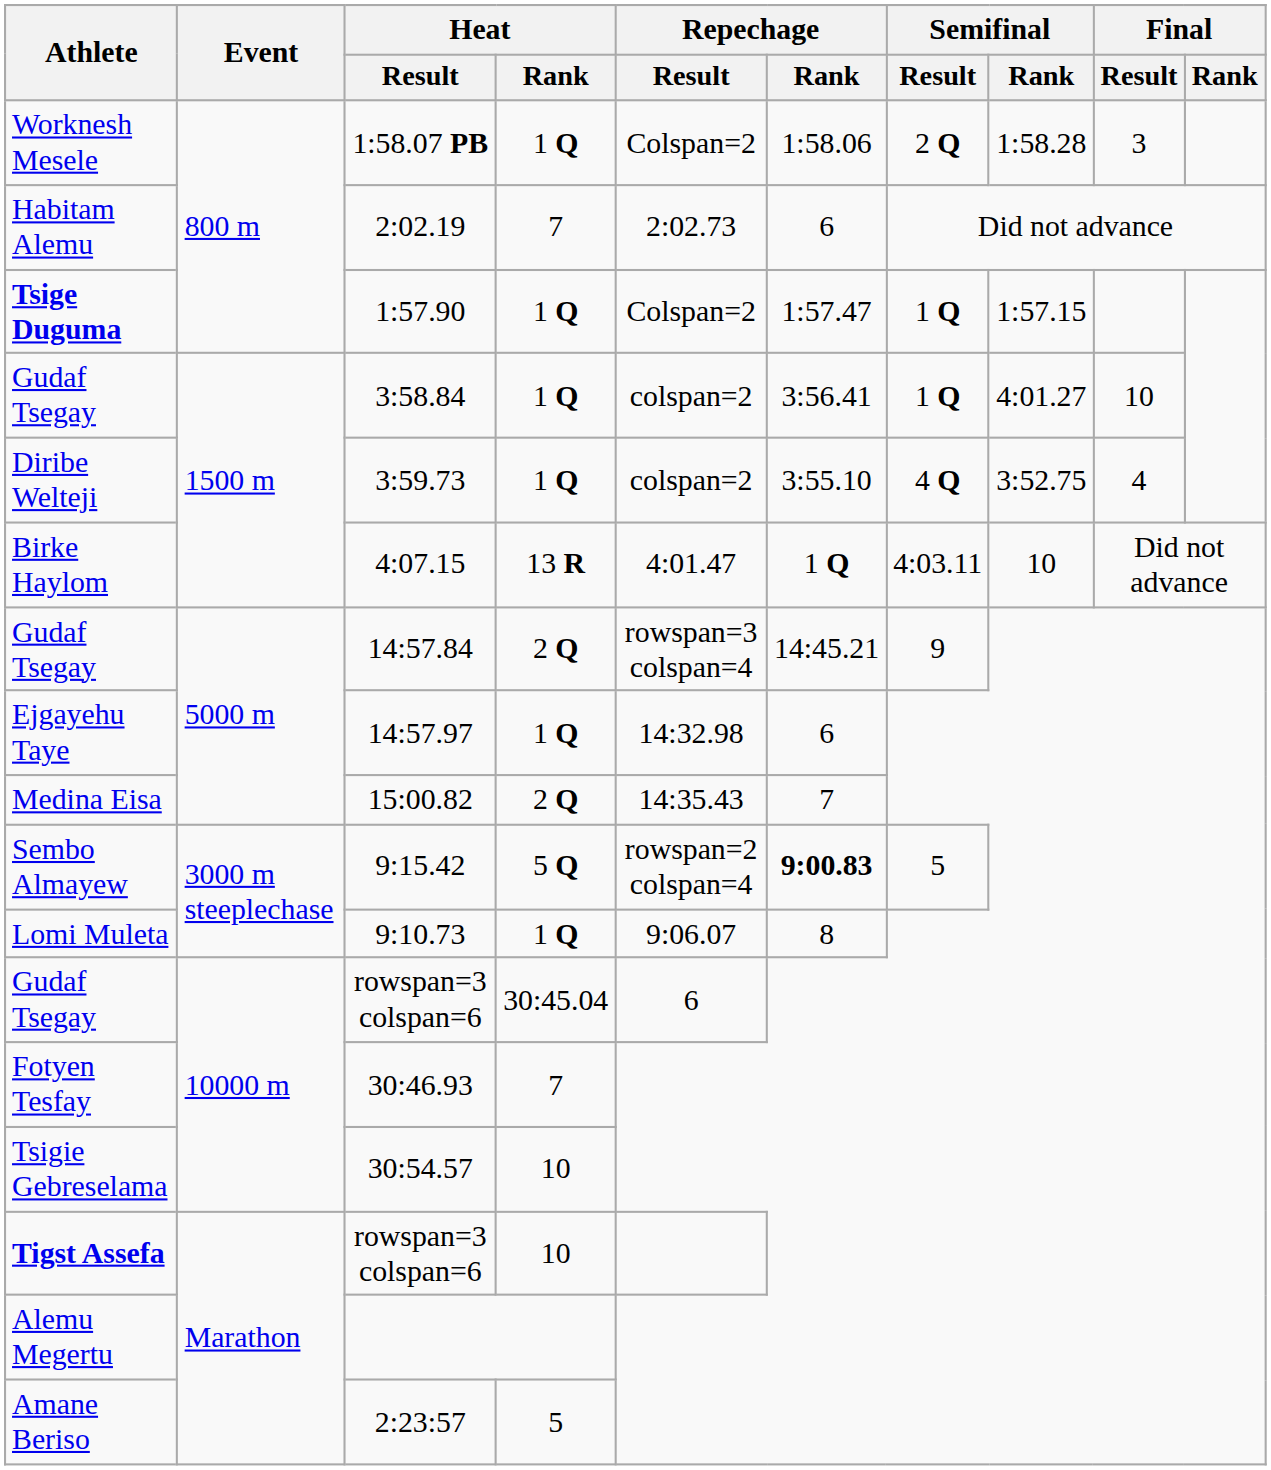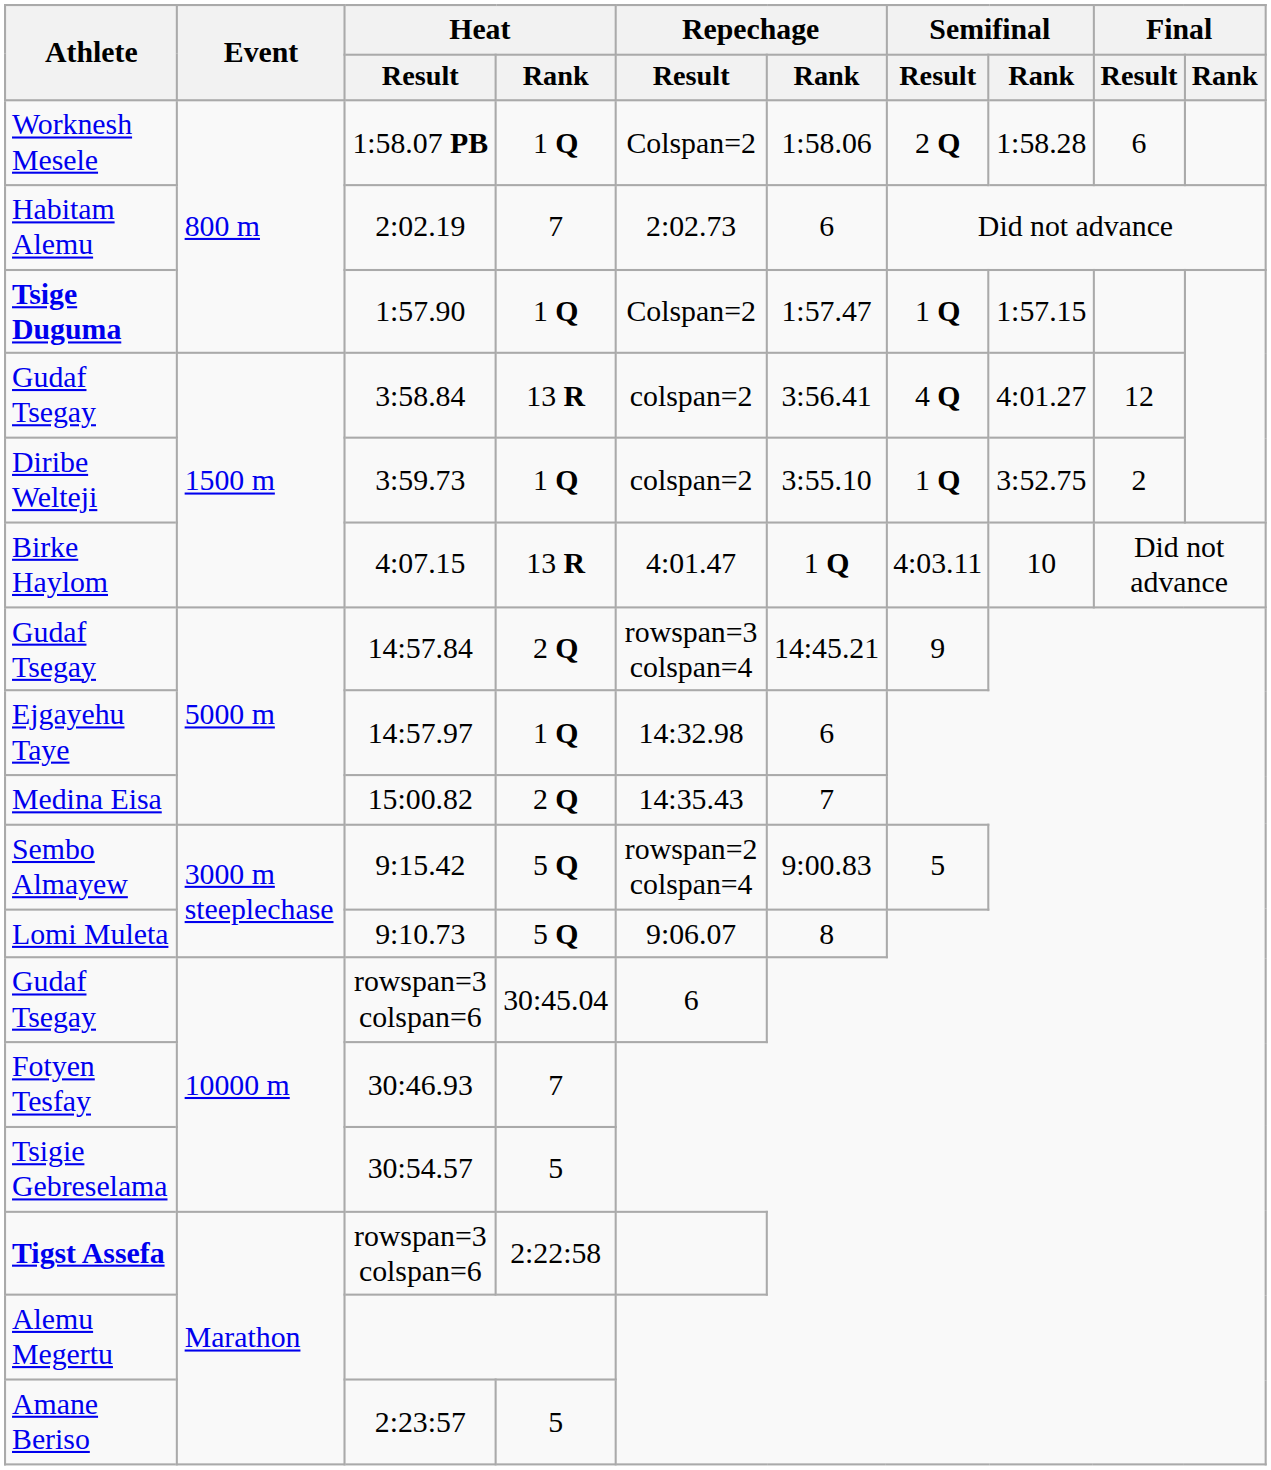(1139, 142) 3 -> (1139, 142) 6
(556, 395) 1 Q -> (556, 395) 13 R
(938, 395) 1 Q -> (938, 395) 4 Q
(1139, 395) 10 -> (1139, 395) 12
(938, 480) 4 Q -> (938, 480) 1 Q
(1139, 480) 4 -> (1139, 480) 2
(827, 866) bold -> (827, 866) normal
(556, 933) 1 Q -> (556, 933) 5 Q
(556, 1168) 10 -> (556, 1168) 5
(556, 1253) 10 -> (556, 1253) 2:22:58
